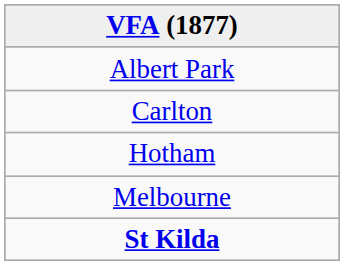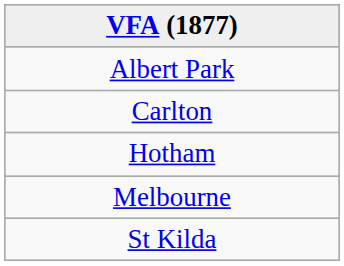(172, 238) bold -> (172, 238) normal
